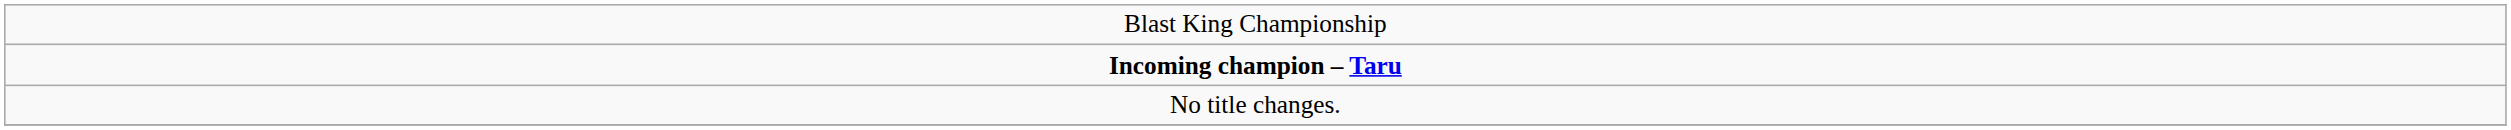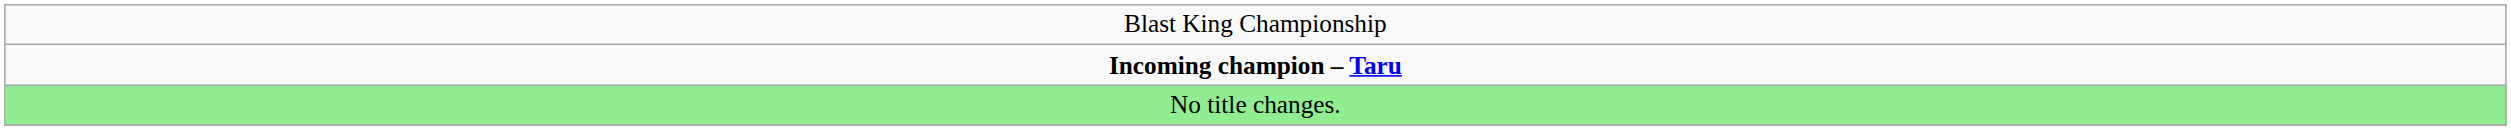(1255, 104) no background -> (1255, 104) lightgreen background
